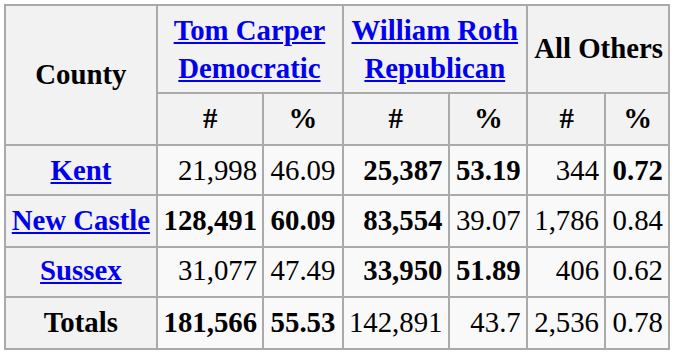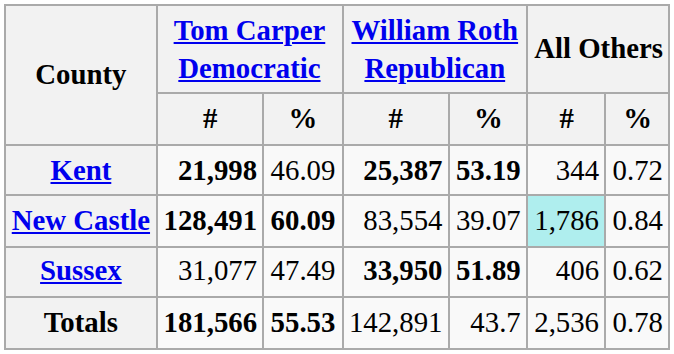(218, 169) normal -> (218, 169) bold
(638, 169) bold -> (638, 169) normal
(403, 220) bold -> (403, 220) normal
(567, 220) no background -> (567, 220) paleturquoise background
